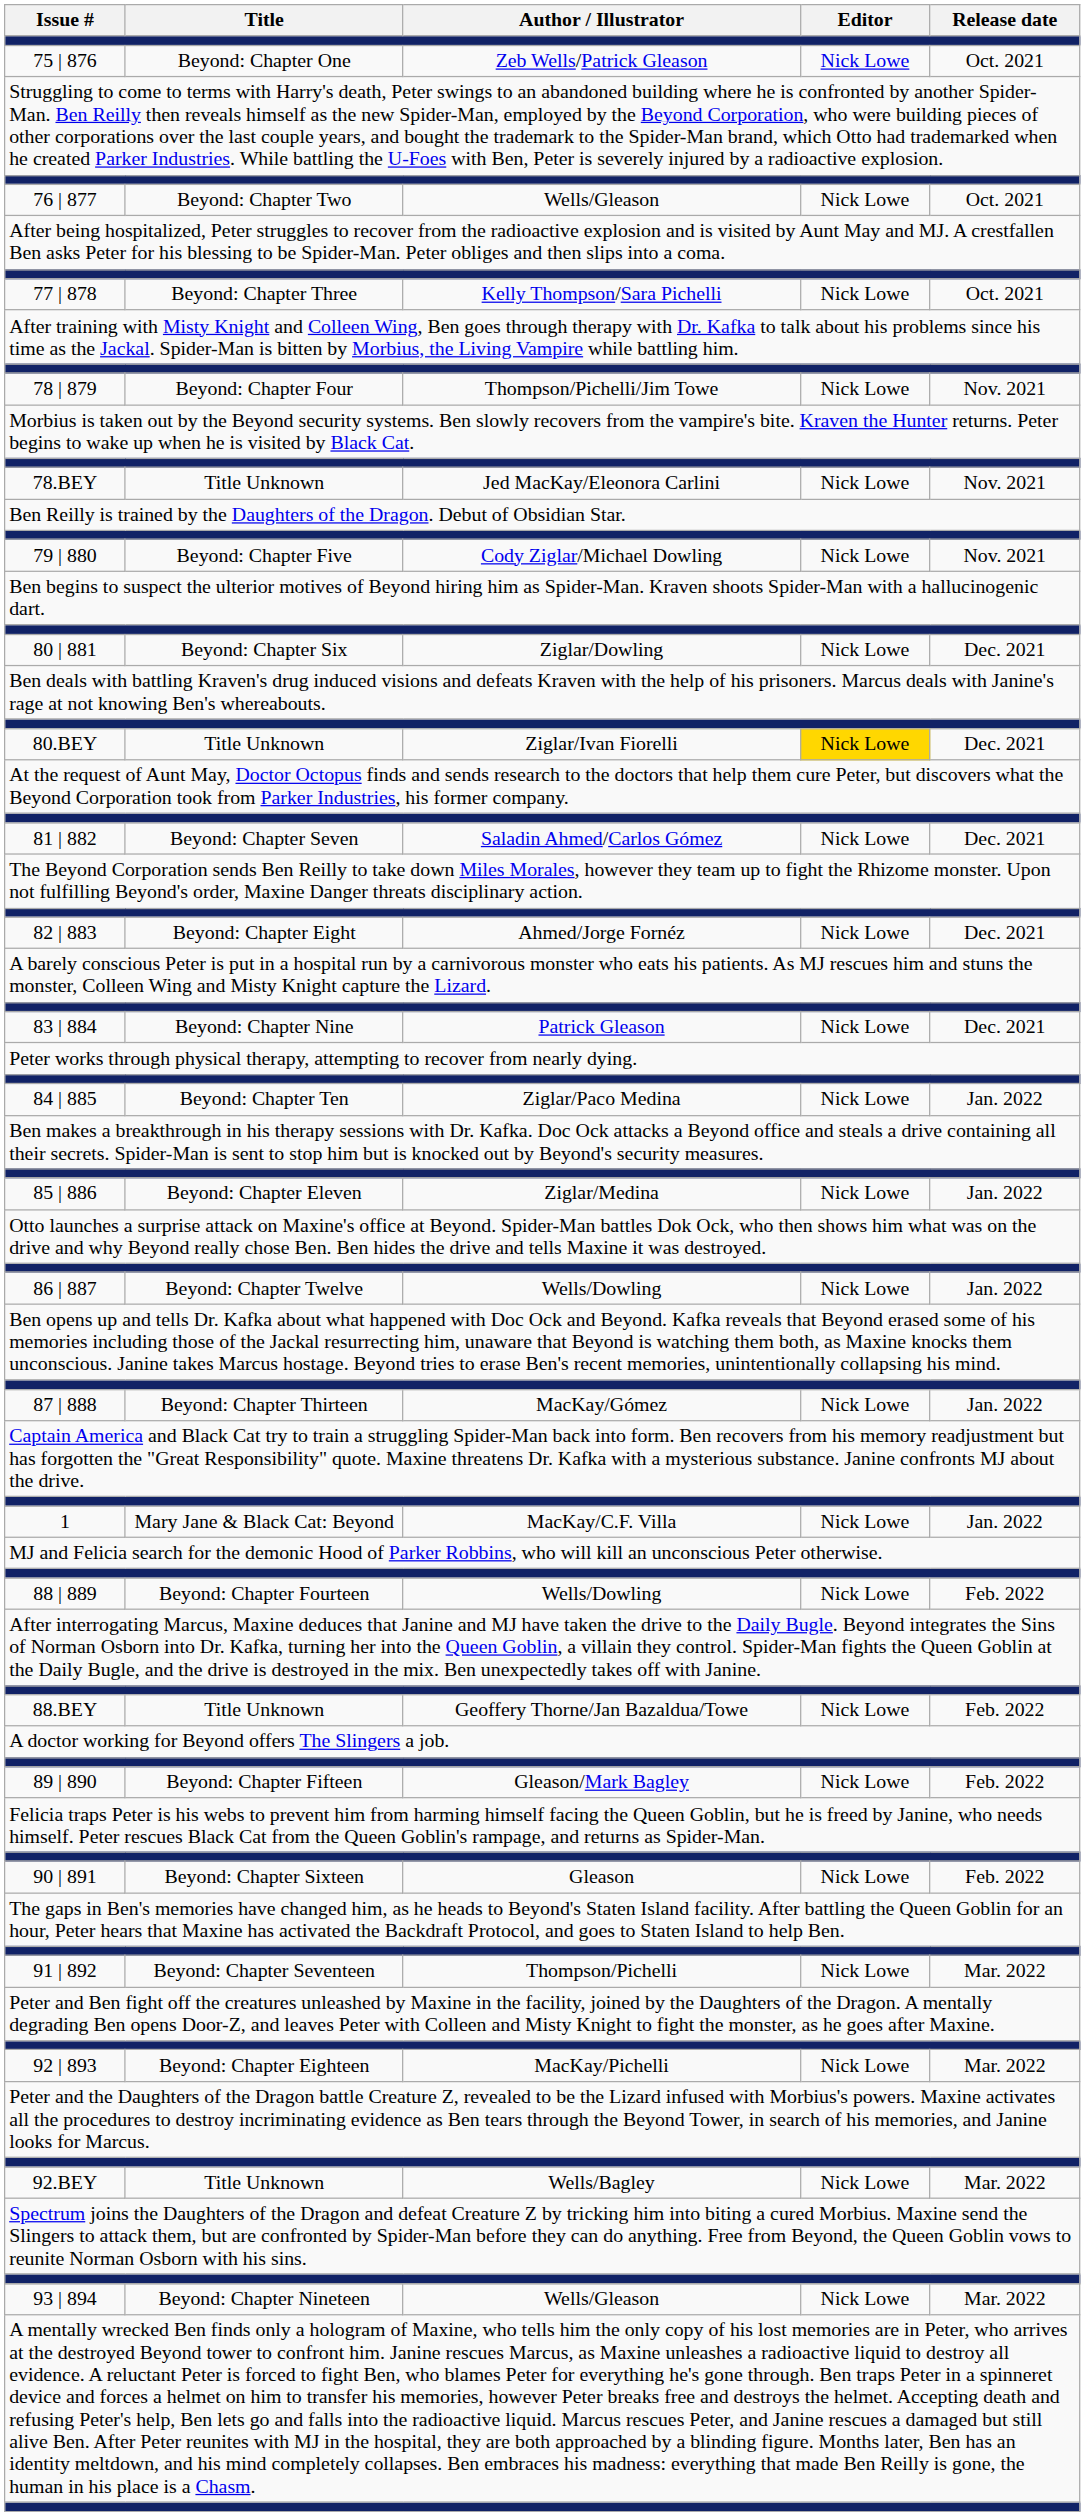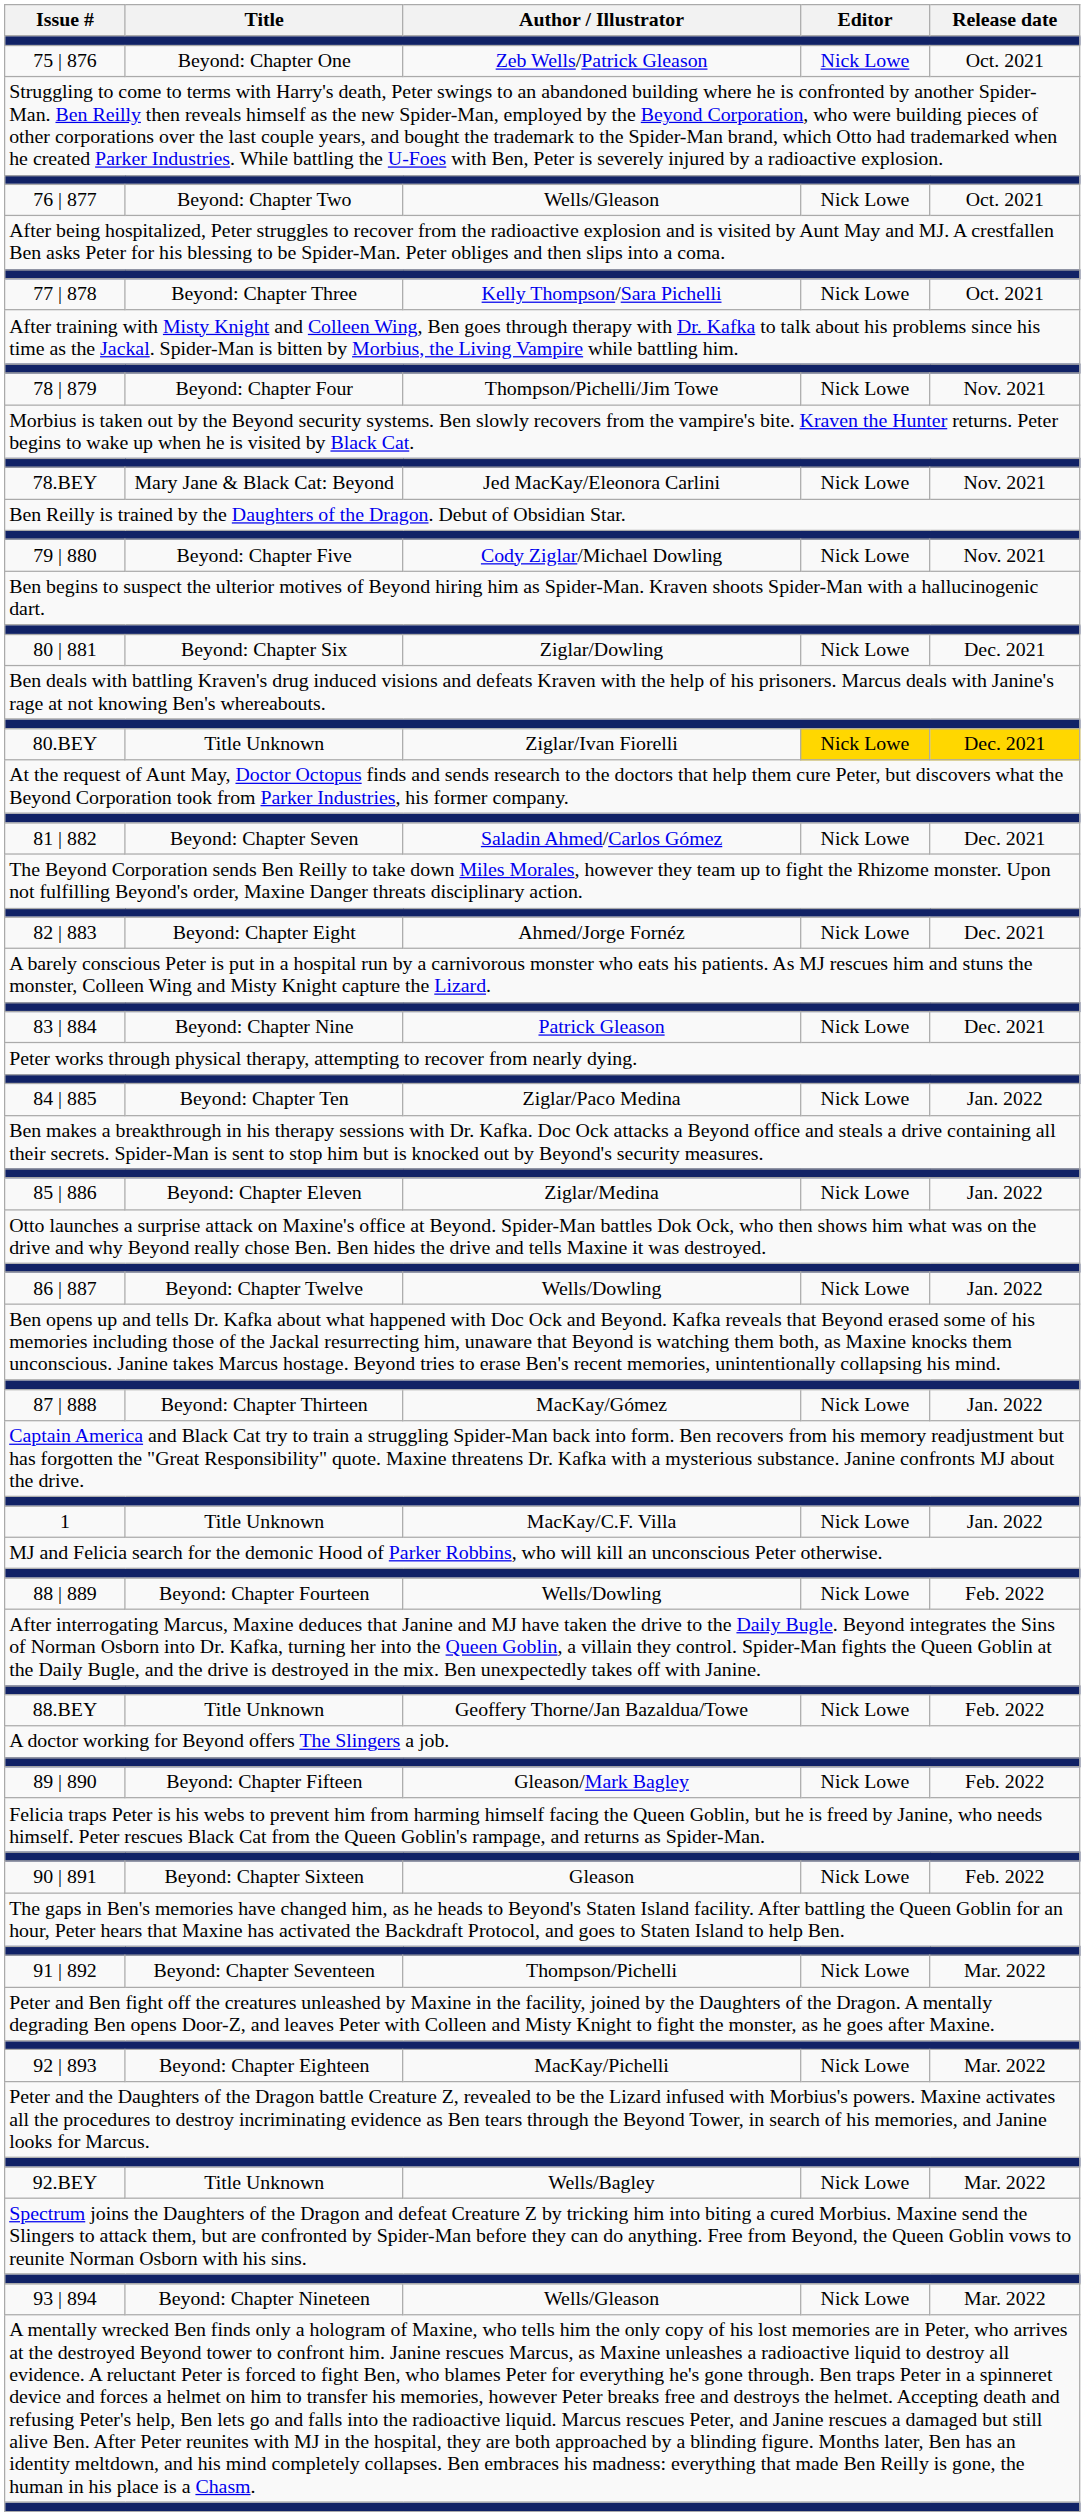(264, 483) Title Unknown -> (264, 483) Mary Jane & Black Cat: Beyond
(1005, 743) no background -> (1005, 743) gold background
(264, 1521) Mary Jane & Black Cat: Beyond -> (264, 1521) Title Unknown
